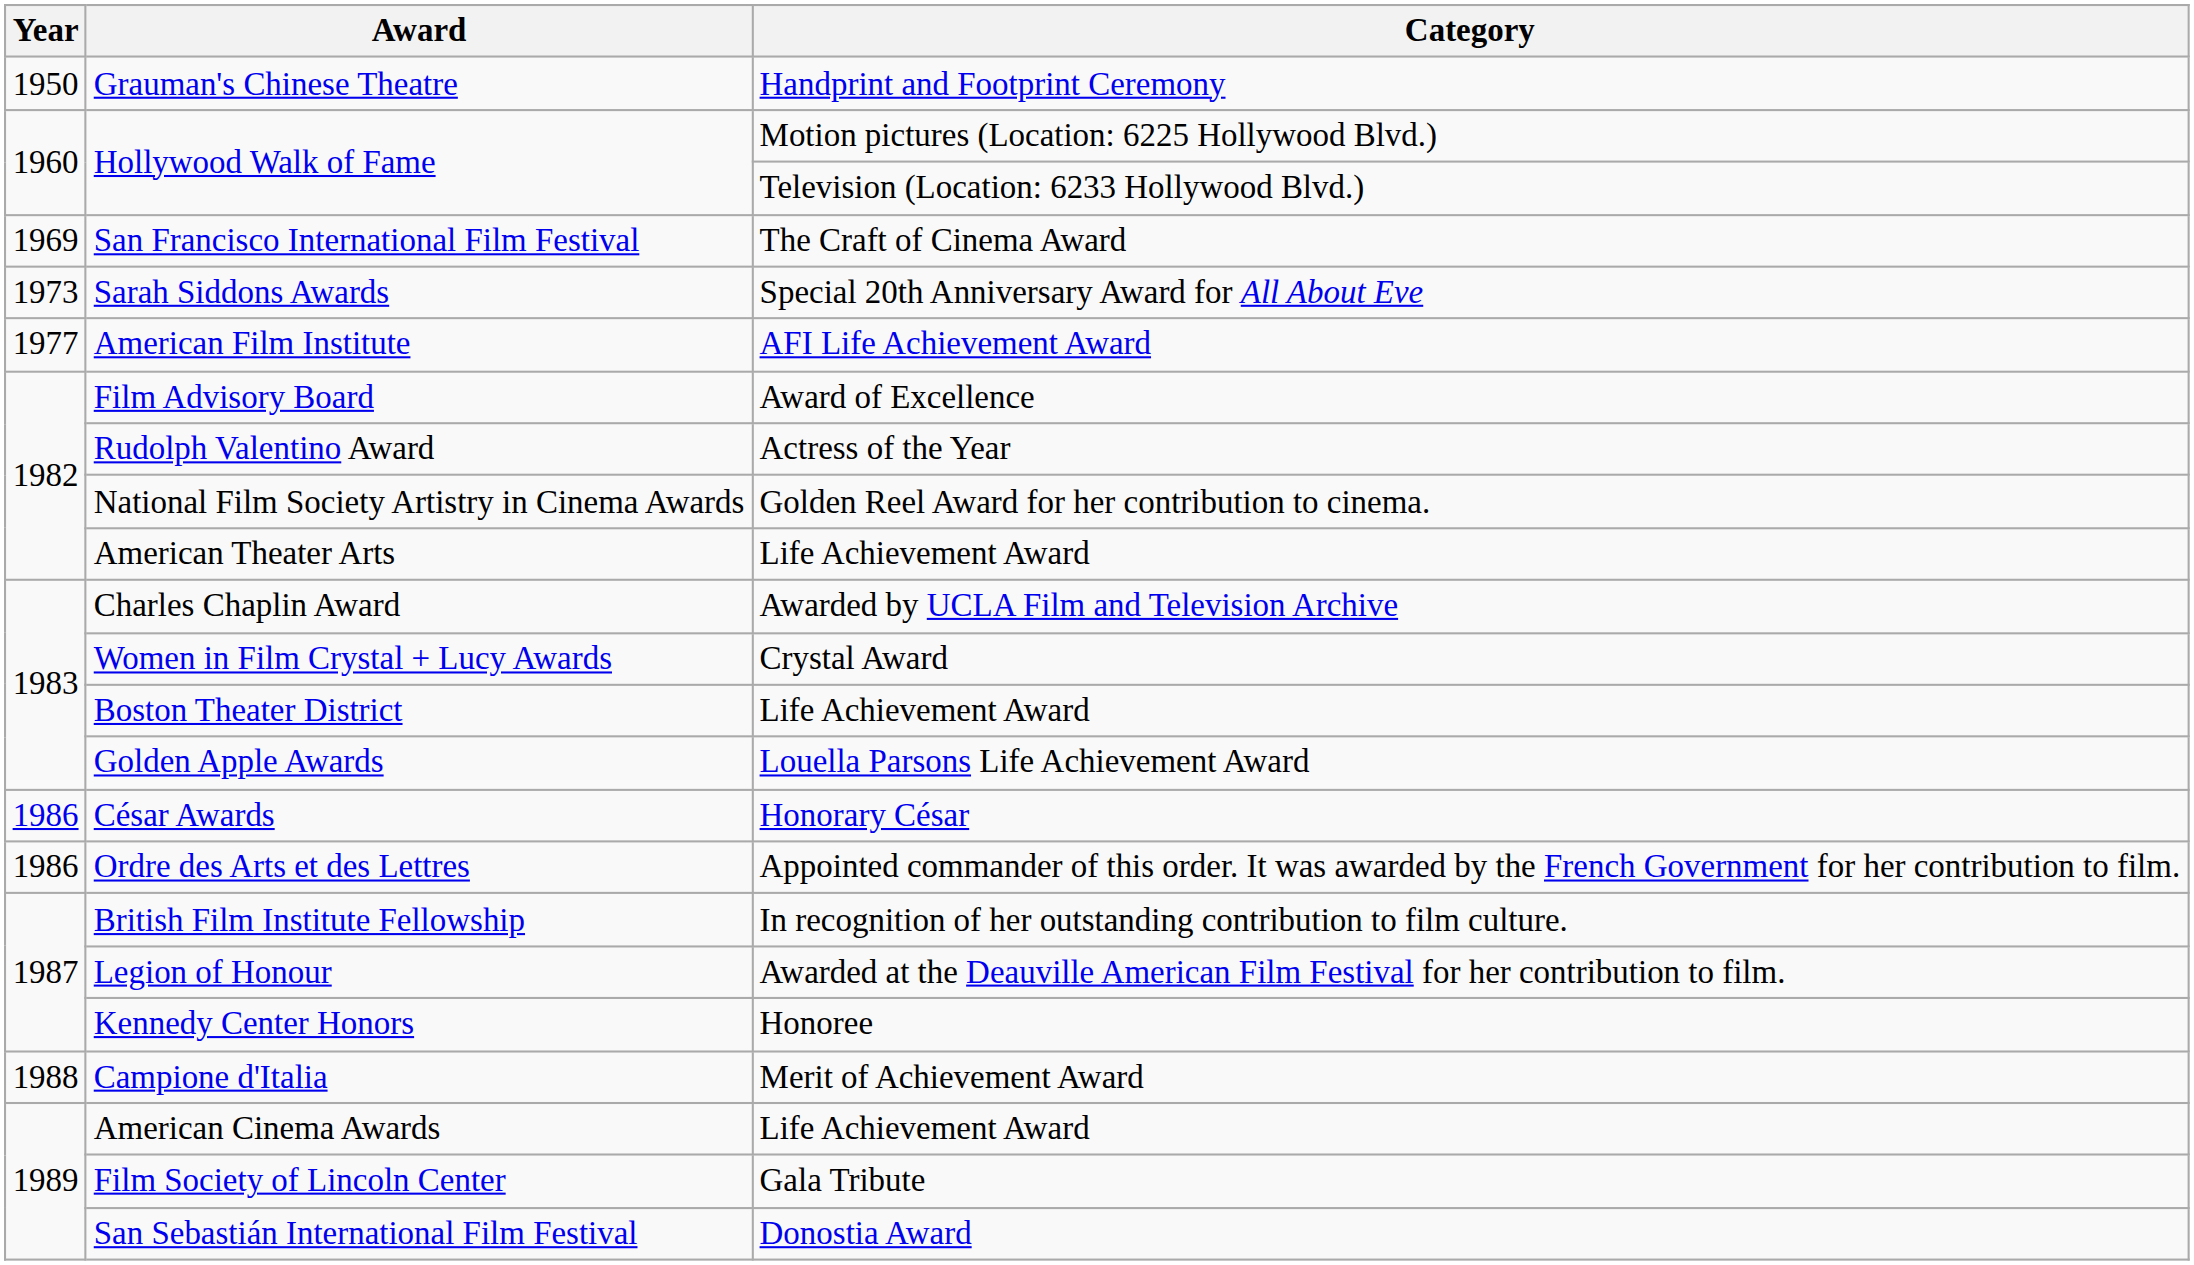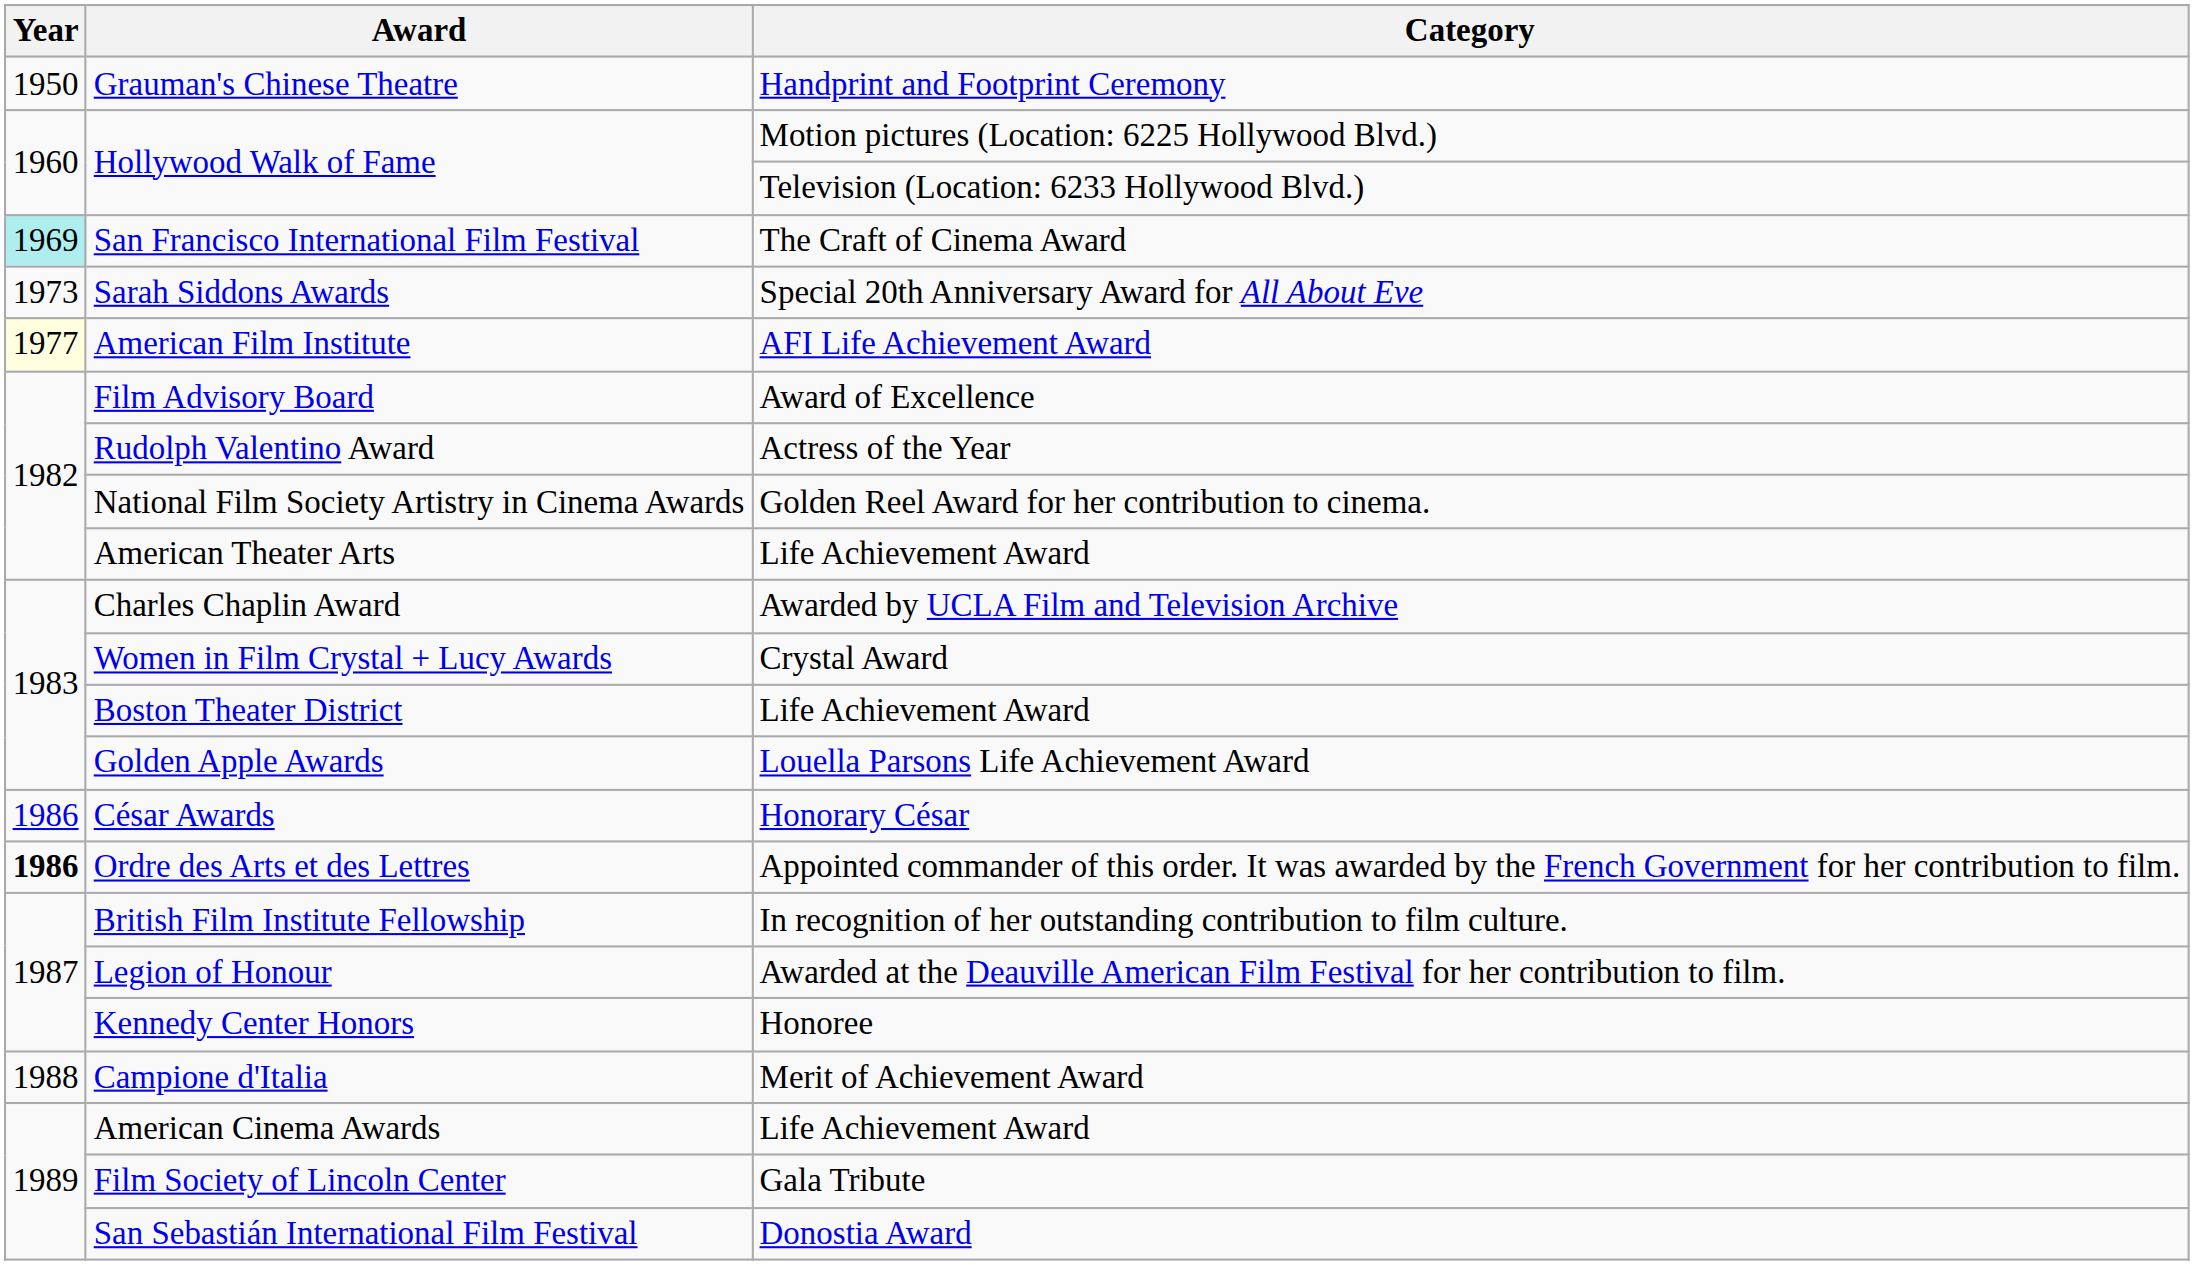(46, 239) no background -> (46, 239) paleturquoise background
(46, 344) no background -> (46, 344) lightyellow background
(46, 866) normal -> (46, 866) bold
